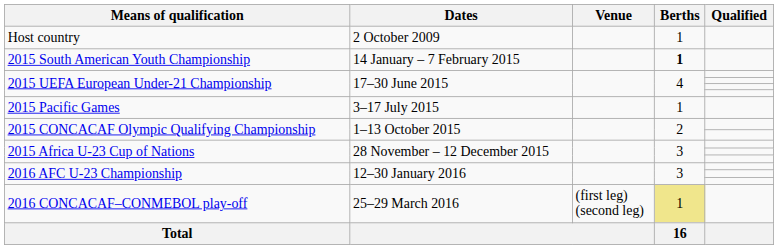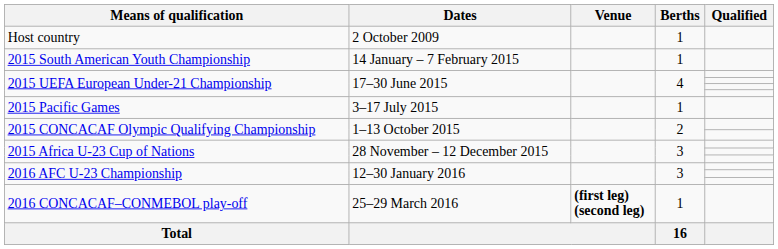(680, 59) bold -> (680, 59) normal
(610, 203) normal -> (609, 203) bold
(680, 203) khaki background -> (680, 203) no background
